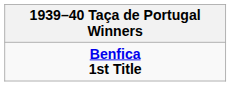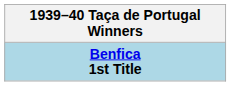(115, 61) no background -> (115, 61) lightblue background
